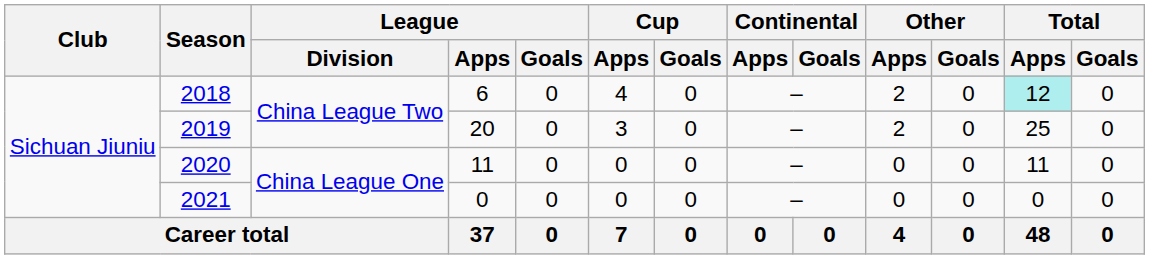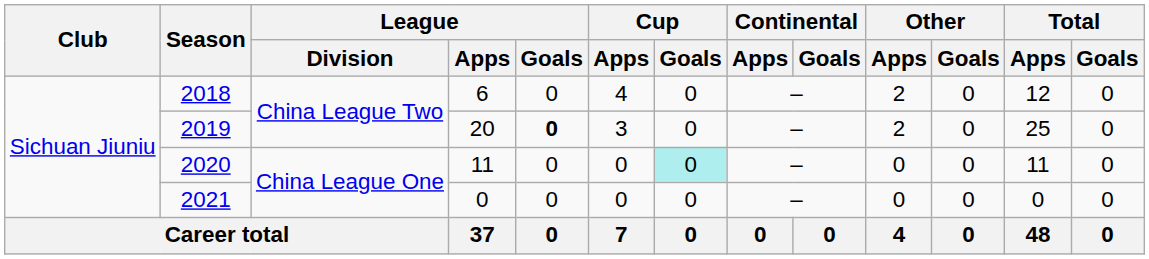(1038, 93) paleturquoise background -> (1038, 93) no background
(552, 128) normal -> (552, 128) bold
(691, 164) no background -> (691, 164) paleturquoise background
